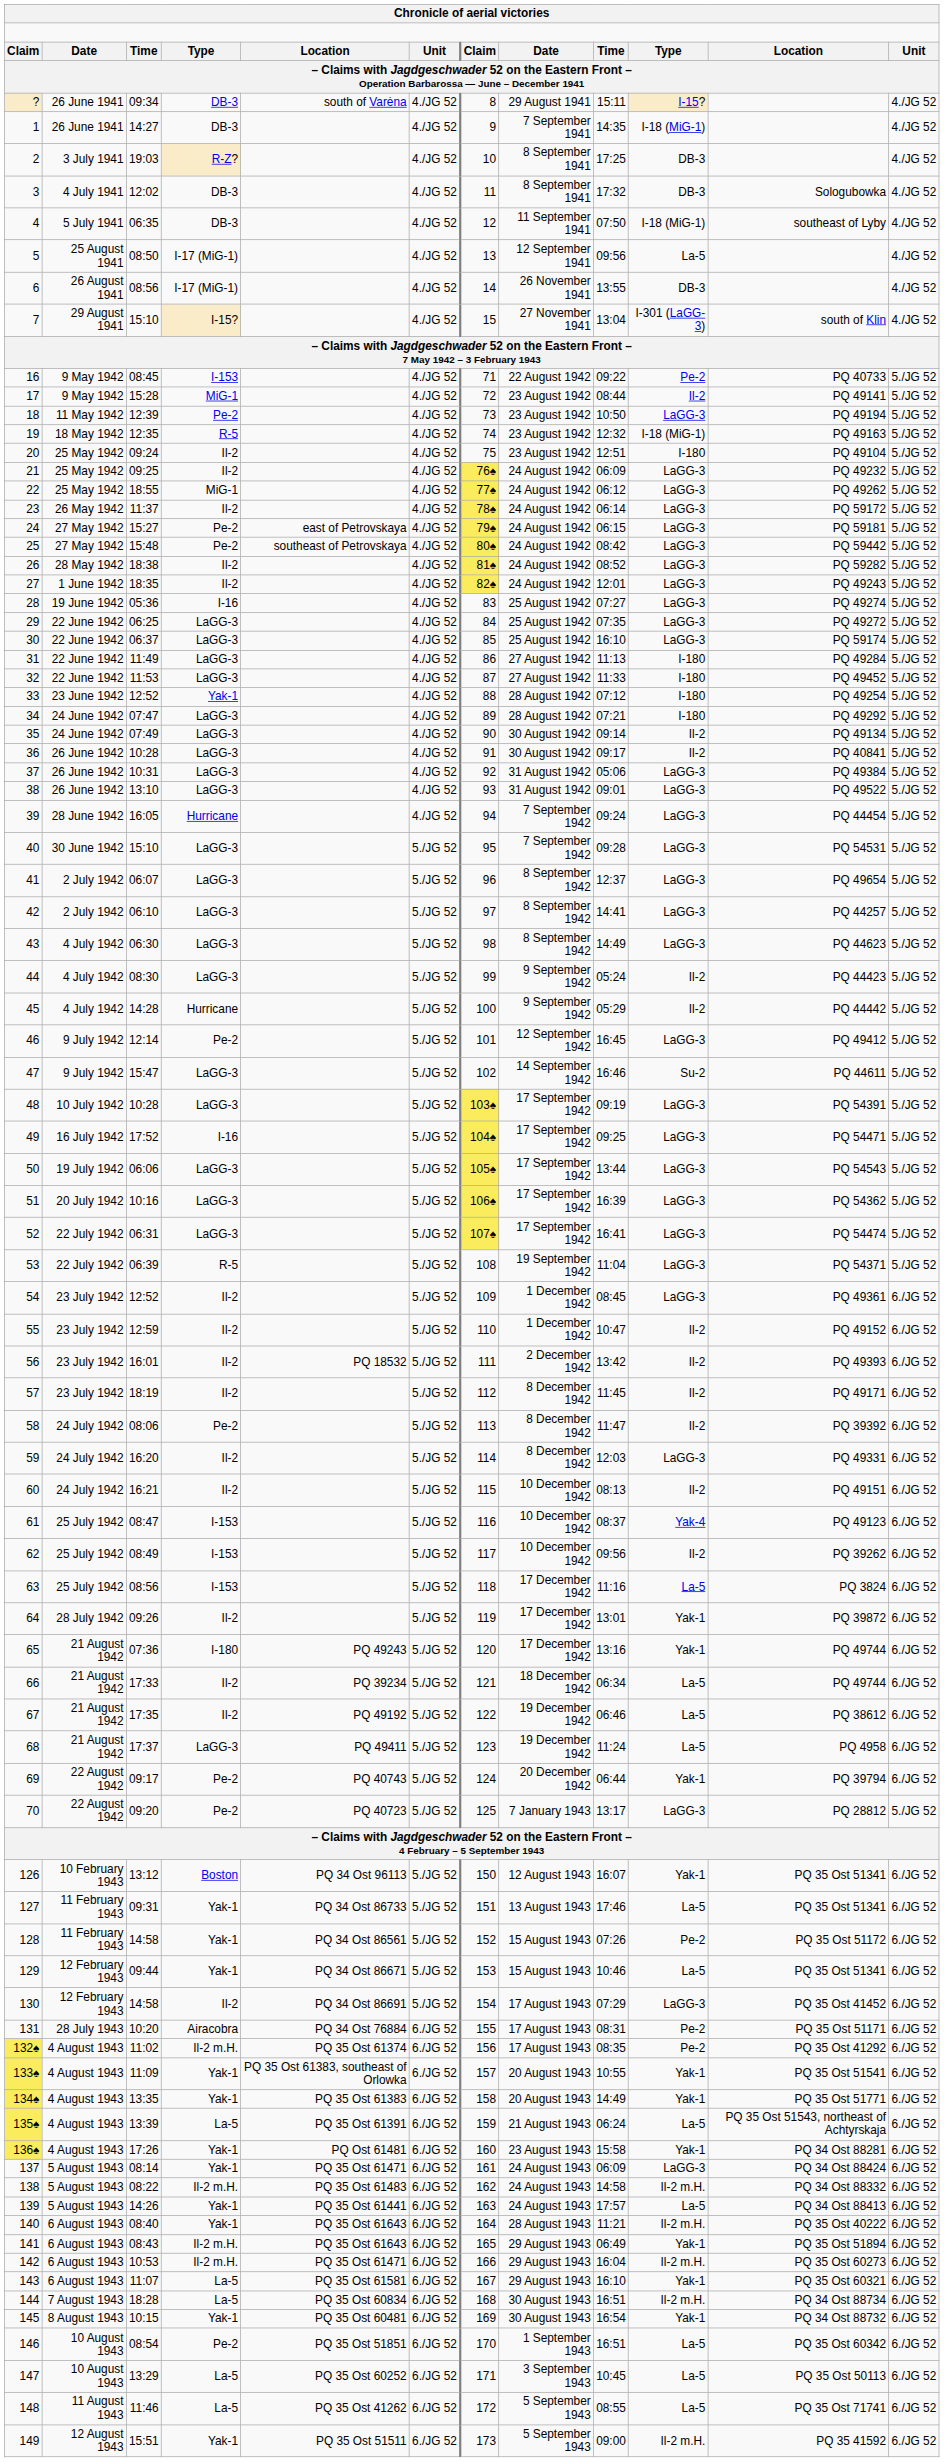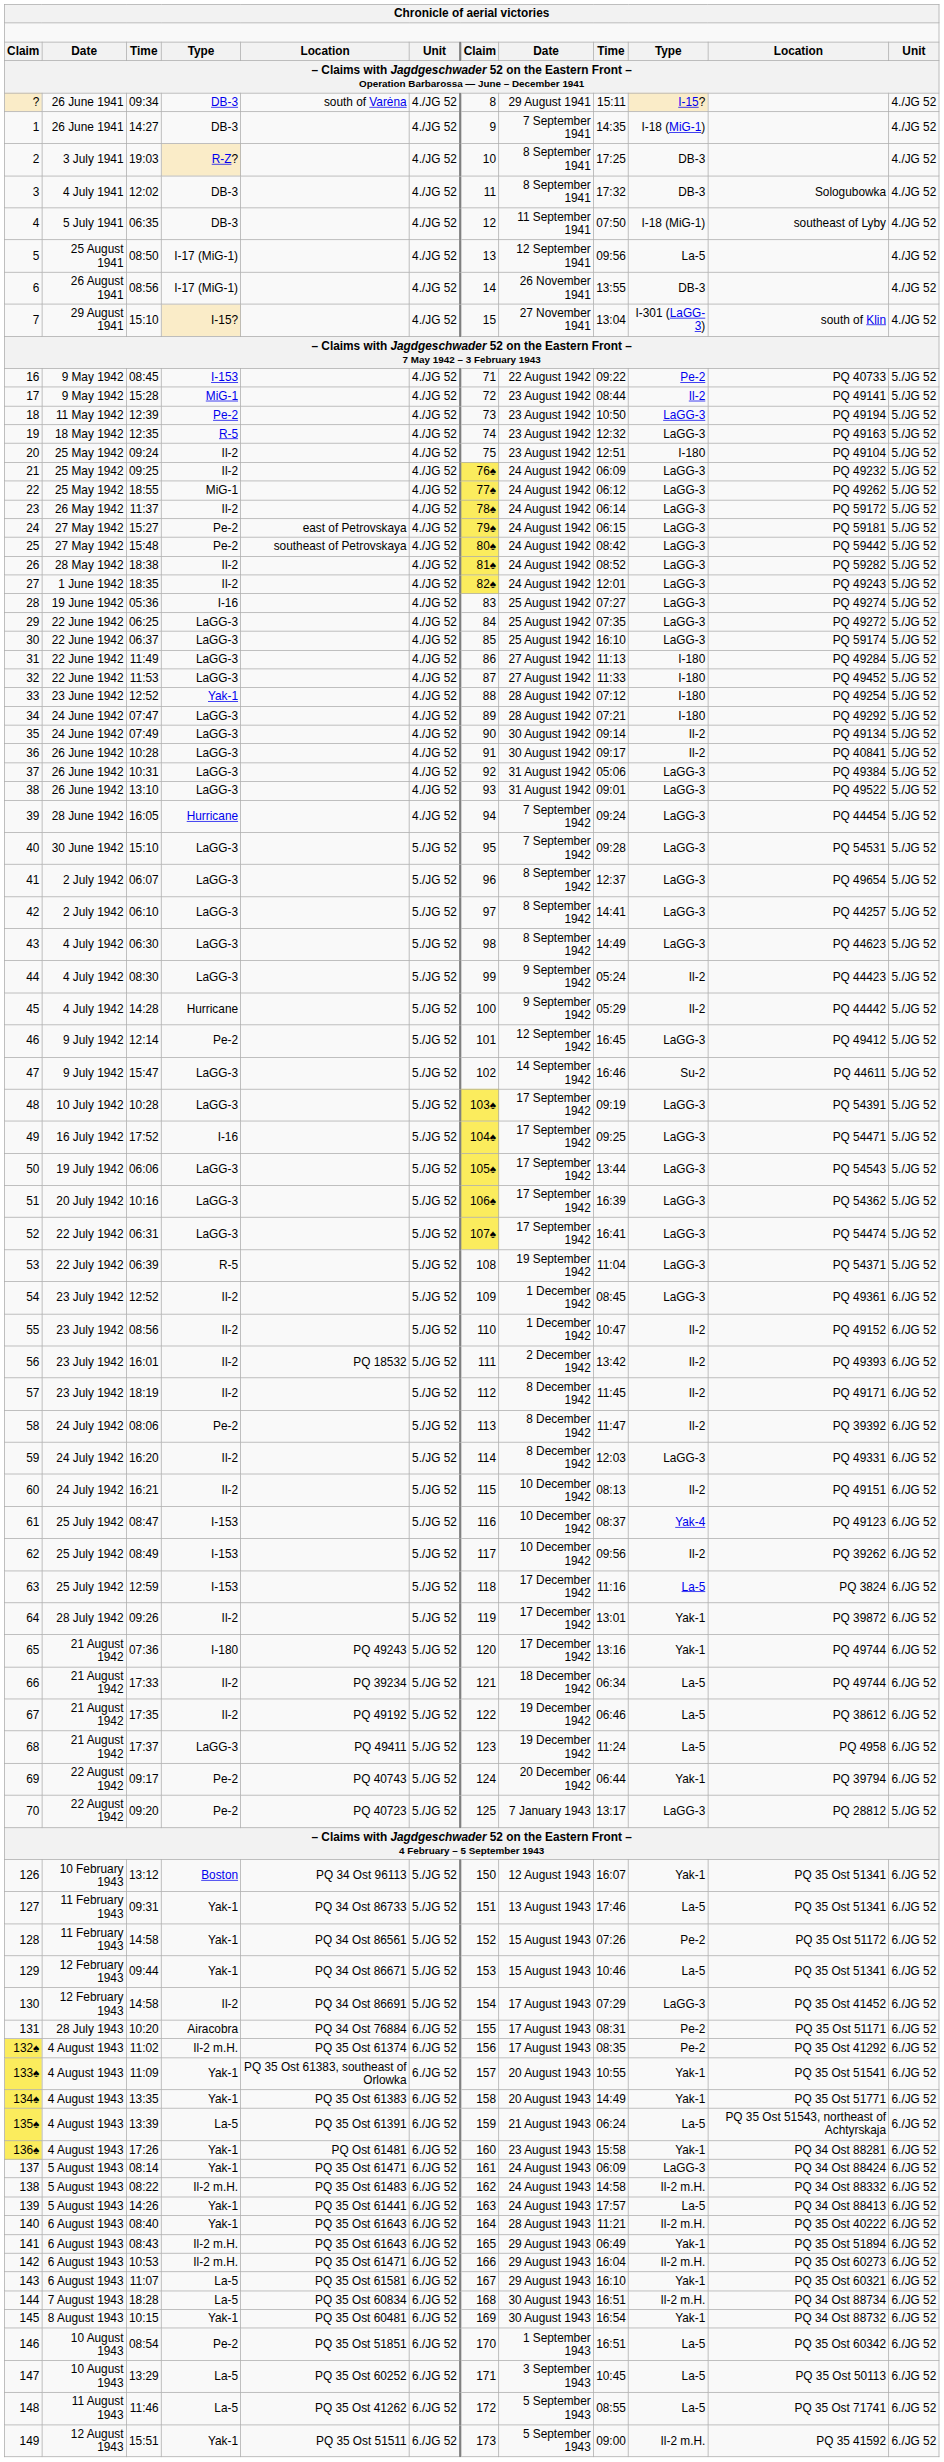(673, 434) I-18 (MiG-1) -> (684, 434) LaGG-3
(144, 1329) 12:59 -> (144, 1329) 08:56
(144, 1586) 08:56 -> (144, 1586) 12:59
